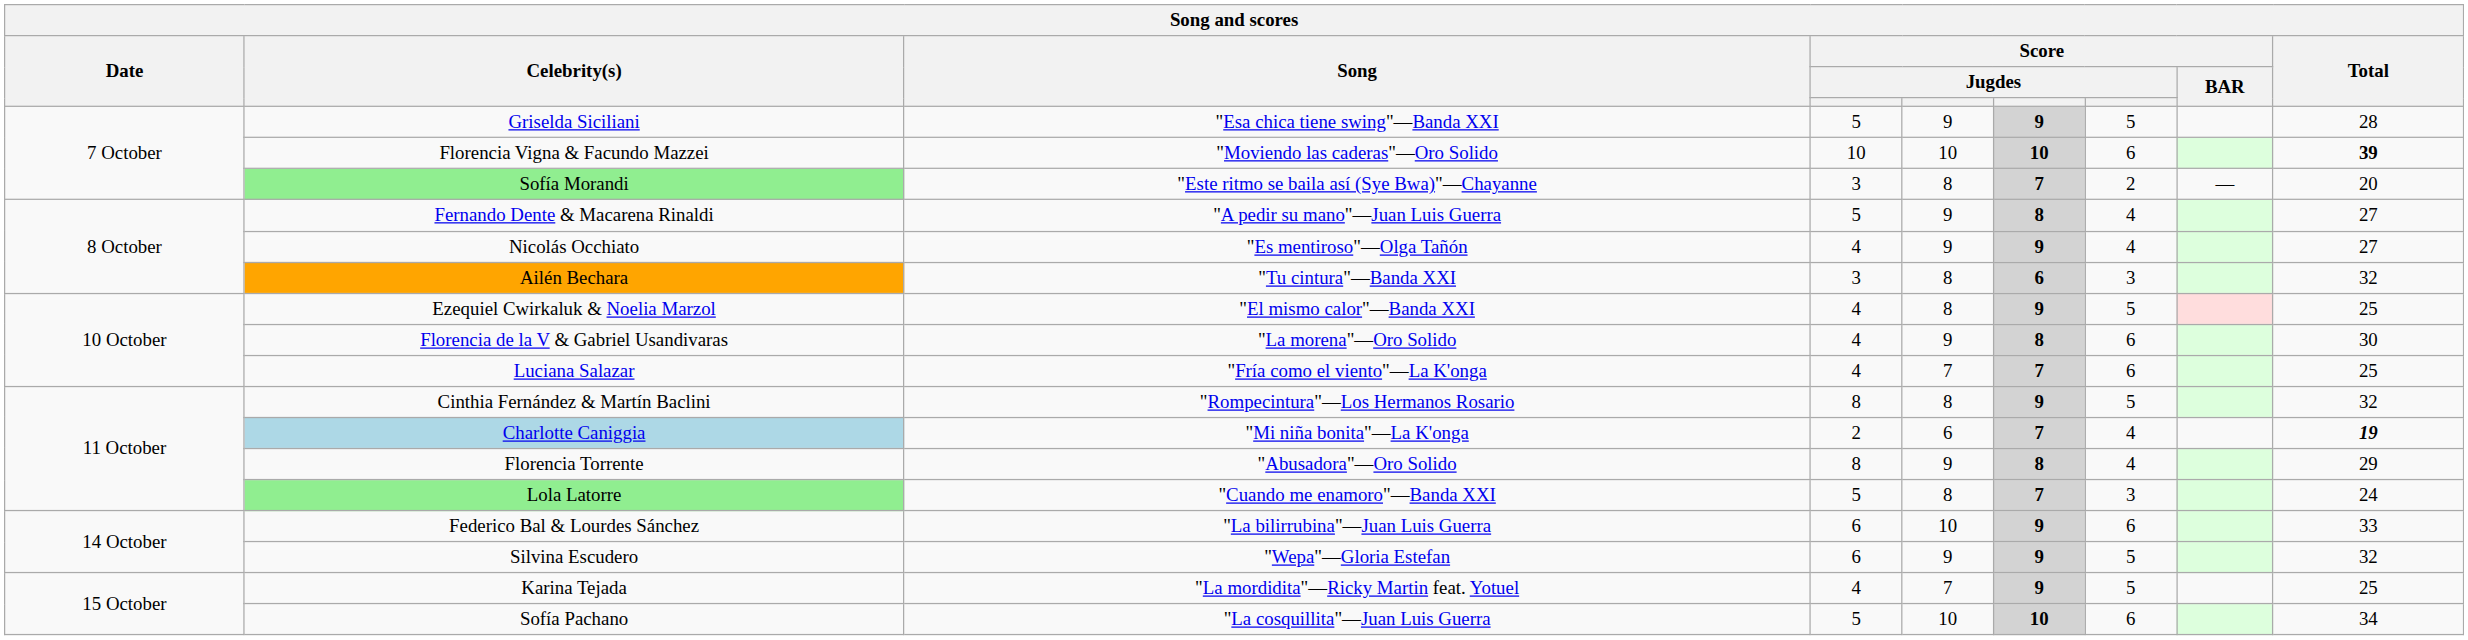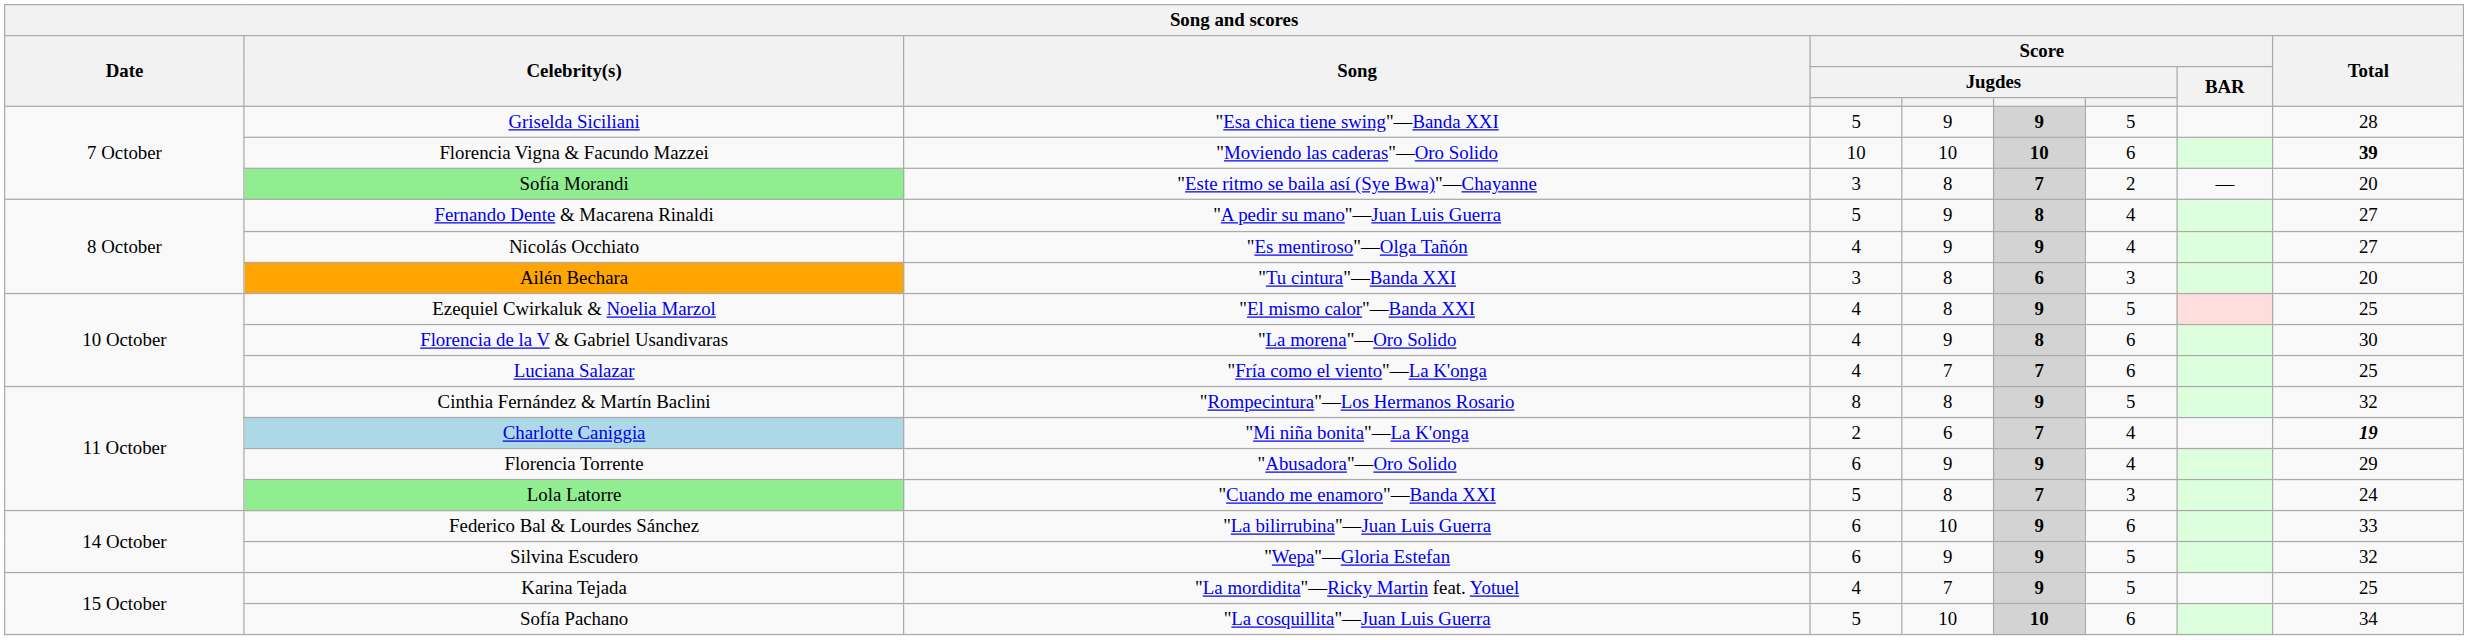(2368, 277) 32 -> (2368, 277) 20
(1856, 464) 8 -> (1856, 464) 6
(2039, 464) 8 -> (2039, 464) 9
